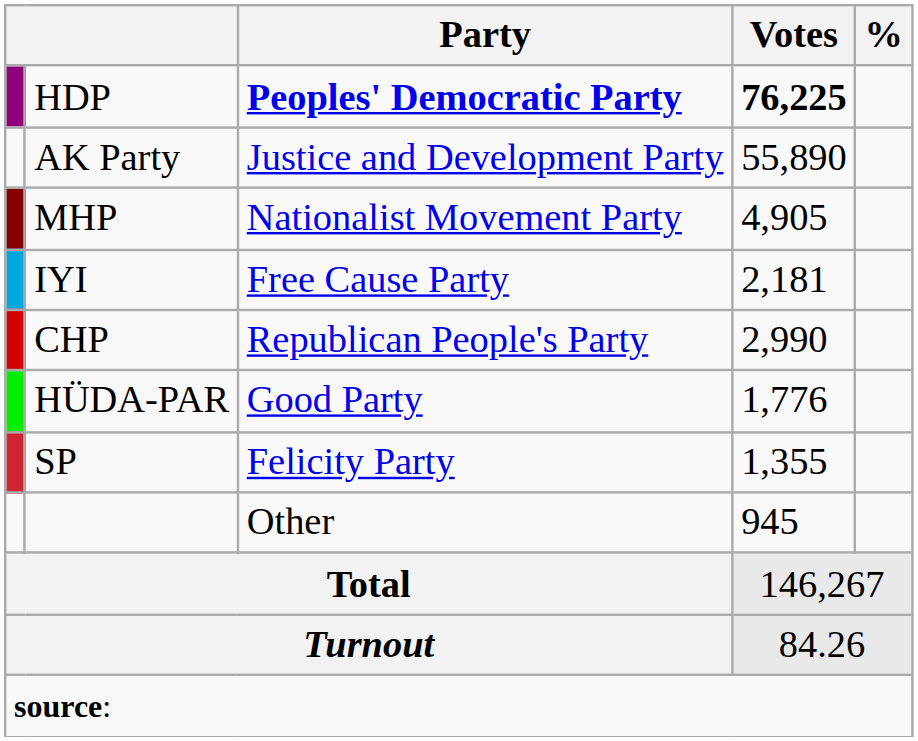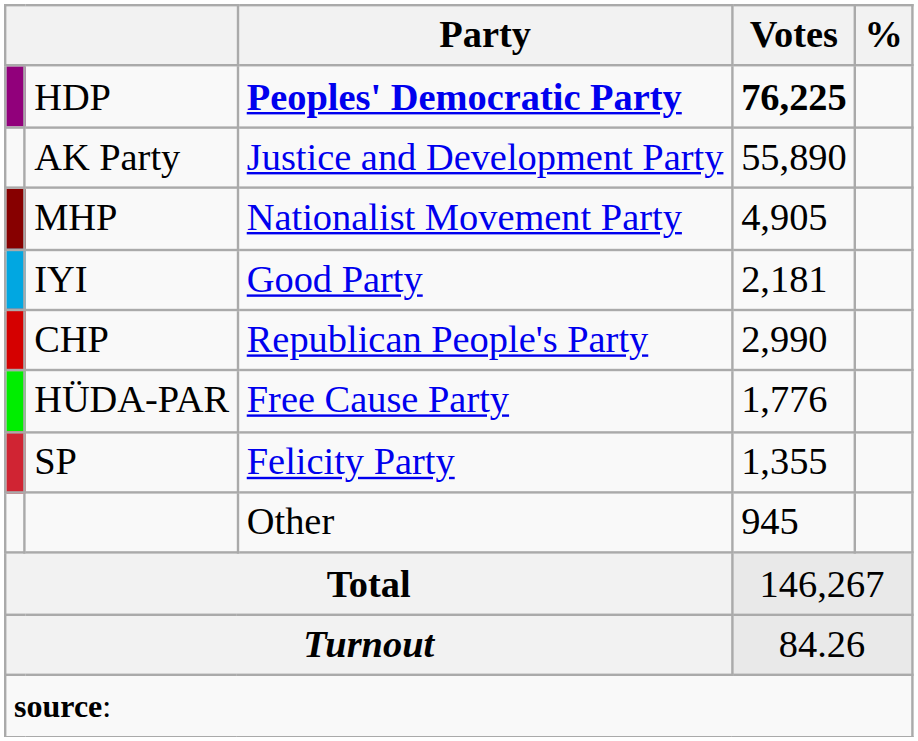(378, 278) Free Cause Party -> (335, 278) Good Party
(335, 400) Good Party -> (378, 400) Free Cause Party
